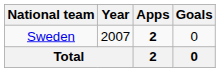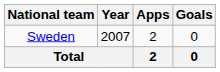(153, 36) bold -> (153, 36) normal
